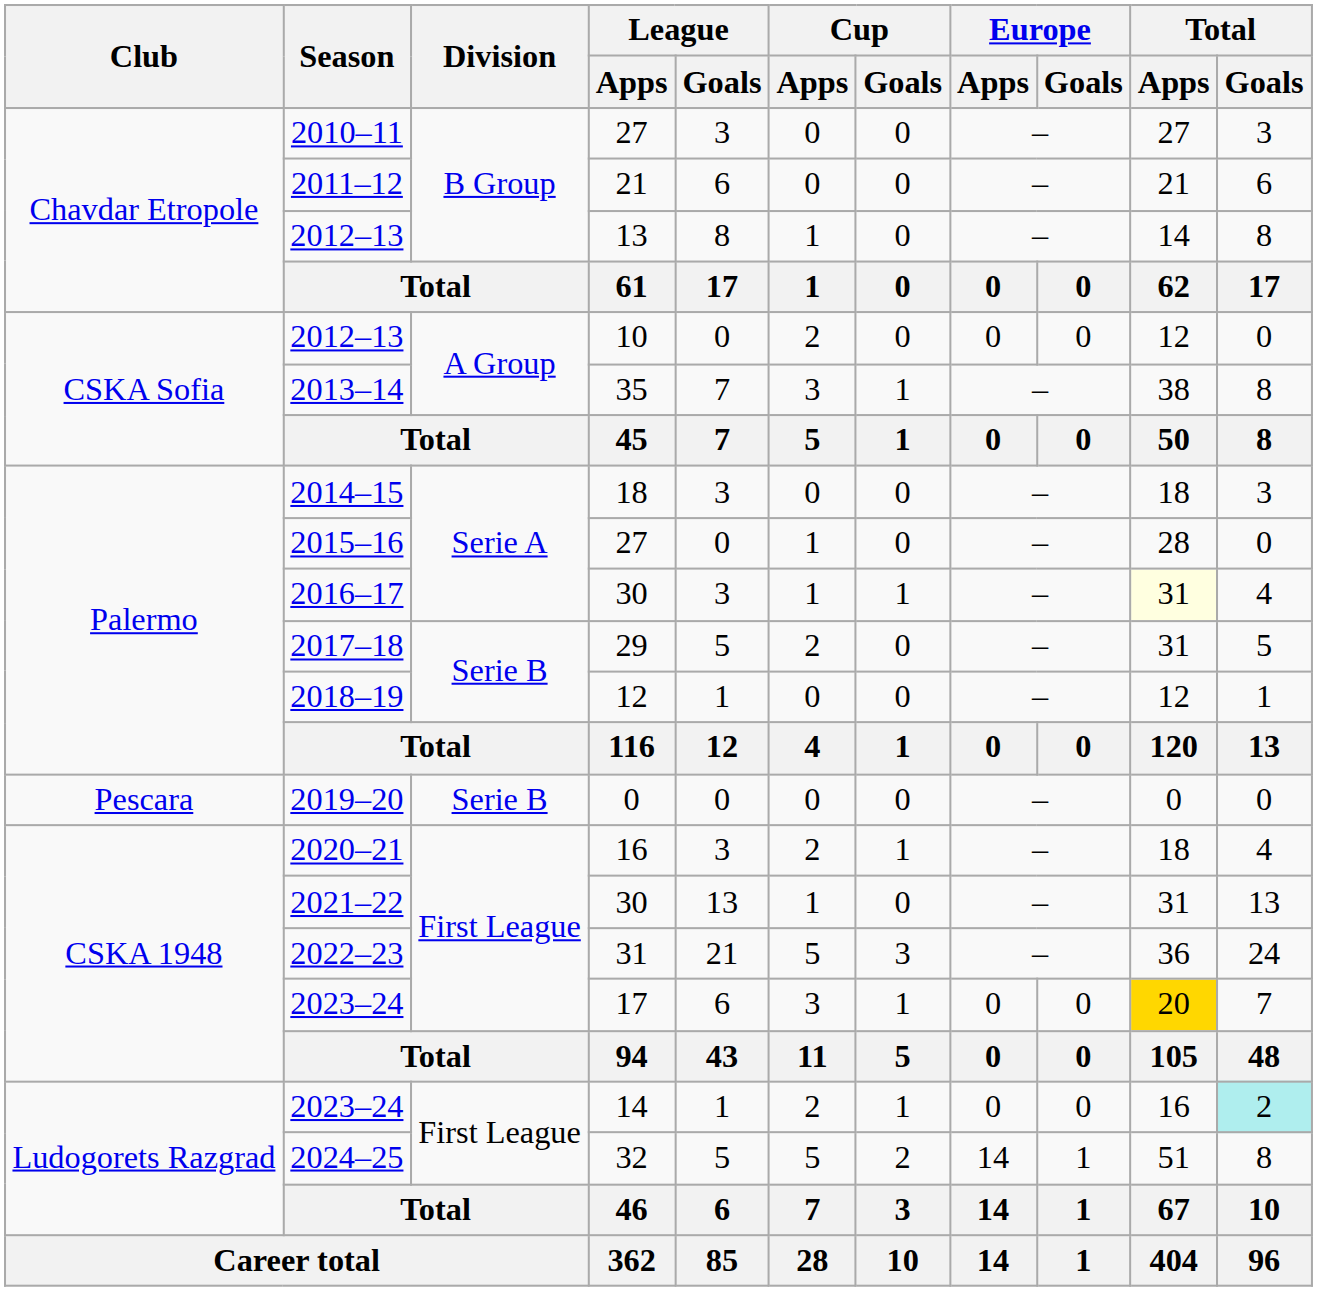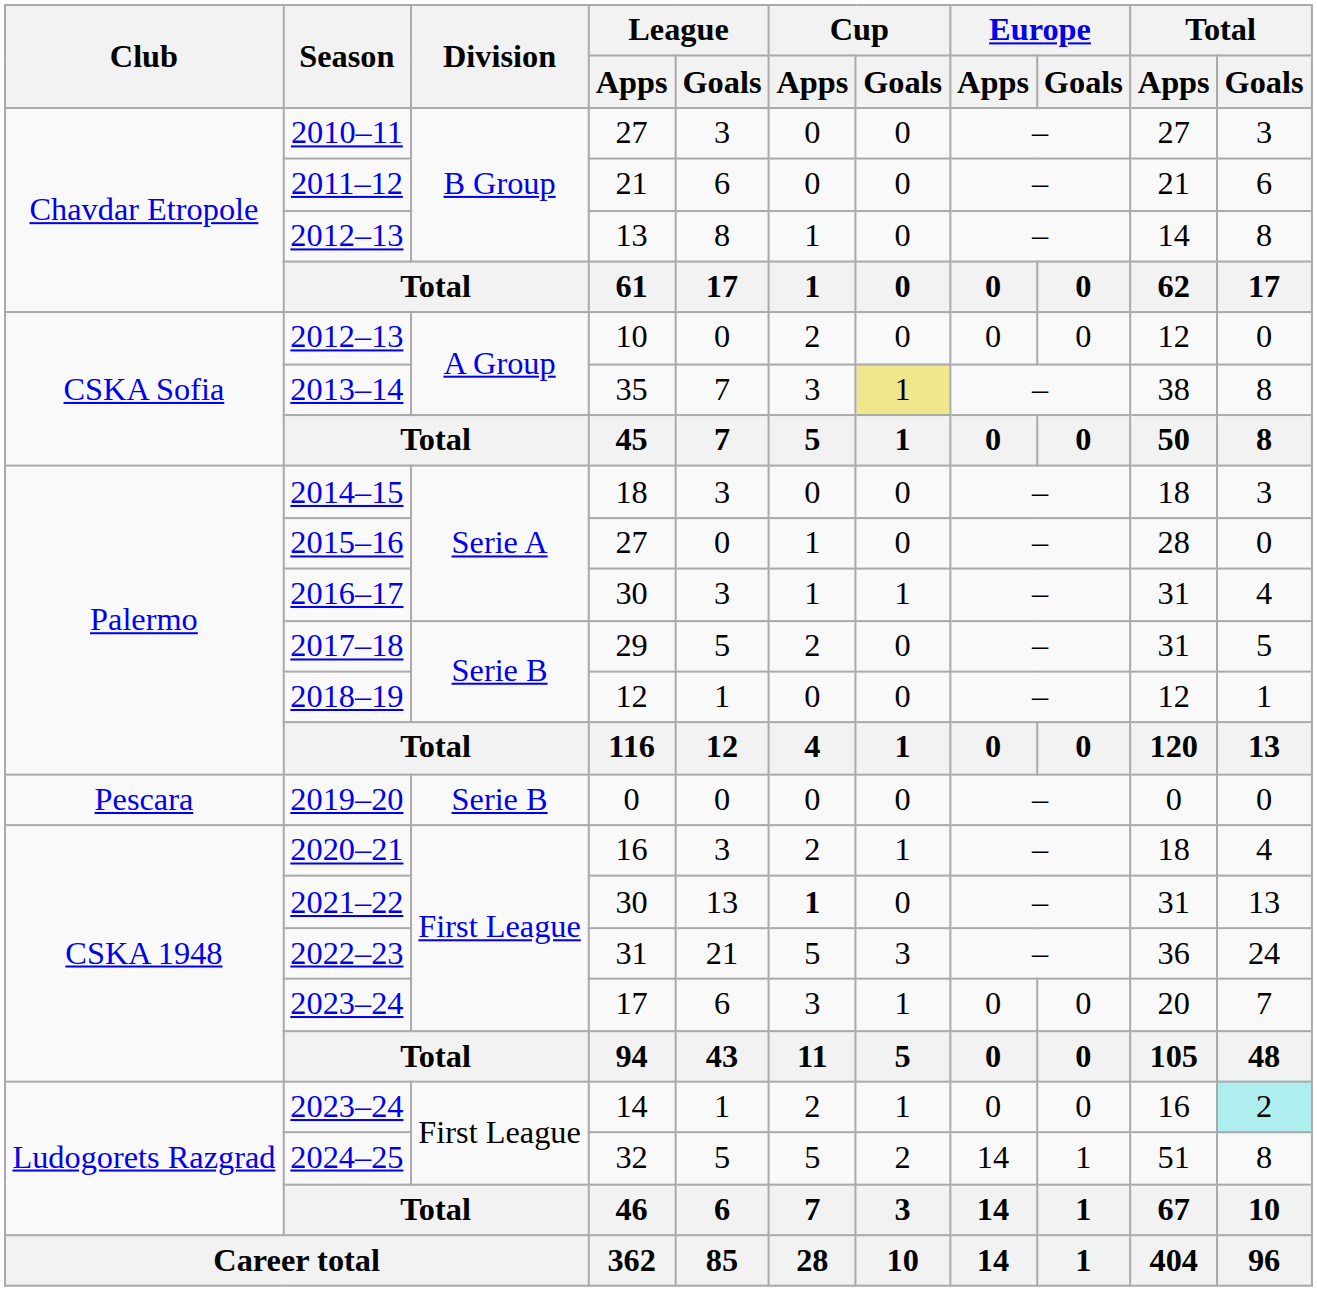(903, 388) no background -> (903, 388) khaki background
(1174, 593) lightyellow background -> (1174, 593) no background
(812, 901) normal -> (812, 901) bold
(1174, 1004) gold background -> (1174, 1004) no background
